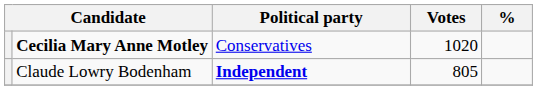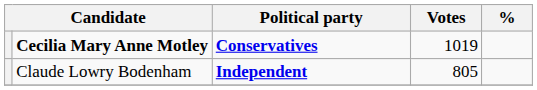(264, 44) normal -> (267, 44) bold
(461, 44) 1020 -> (461, 44) 1019
